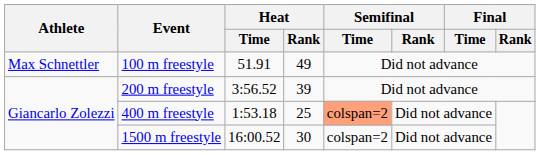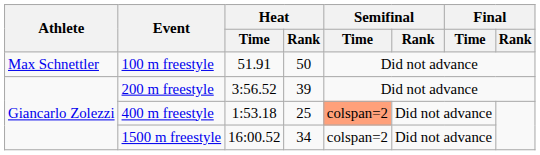(304, 64) 49 -> (304, 64) 50
(304, 138) 30 -> (304, 138) 34
